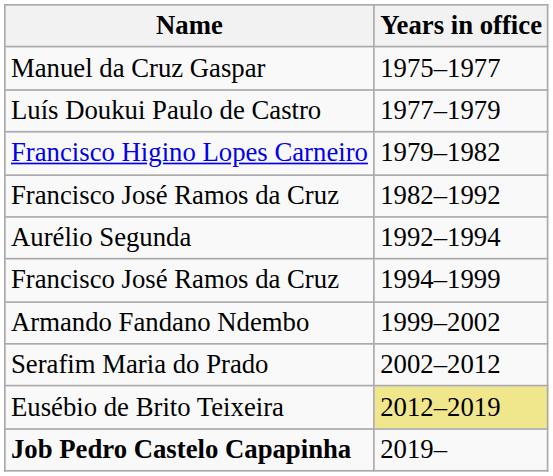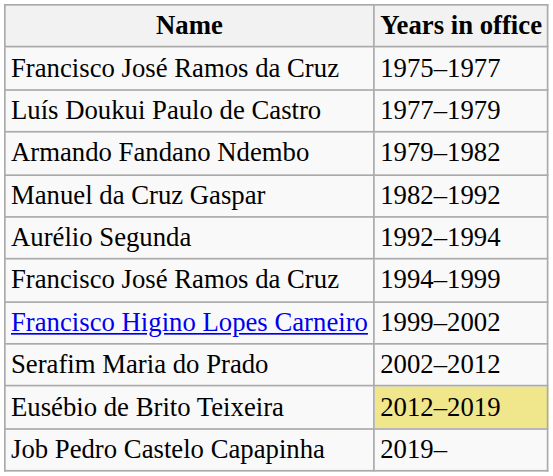(138, 68) Manuel da Cruz Gaspar -> (175, 68) Francisco José Ramos da Cruz
(189, 152) Francisco Higino Lopes Carneiro -> (160, 152) Armando Fandano Ndembo
(175, 195) Francisco José Ramos da Cruz -> (138, 195) Manuel da Cruz Gaspar
(160, 322) Armando Fandano Ndembo -> (189, 322) Francisco Higino Lopes Carneiro
(181, 449) bold -> (168, 449) normal
